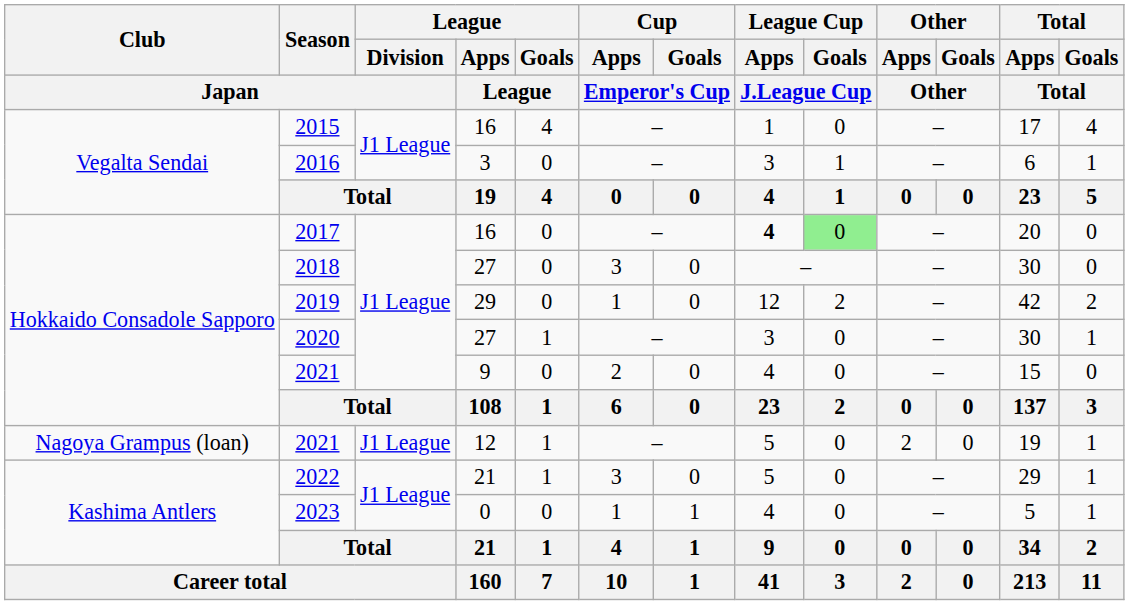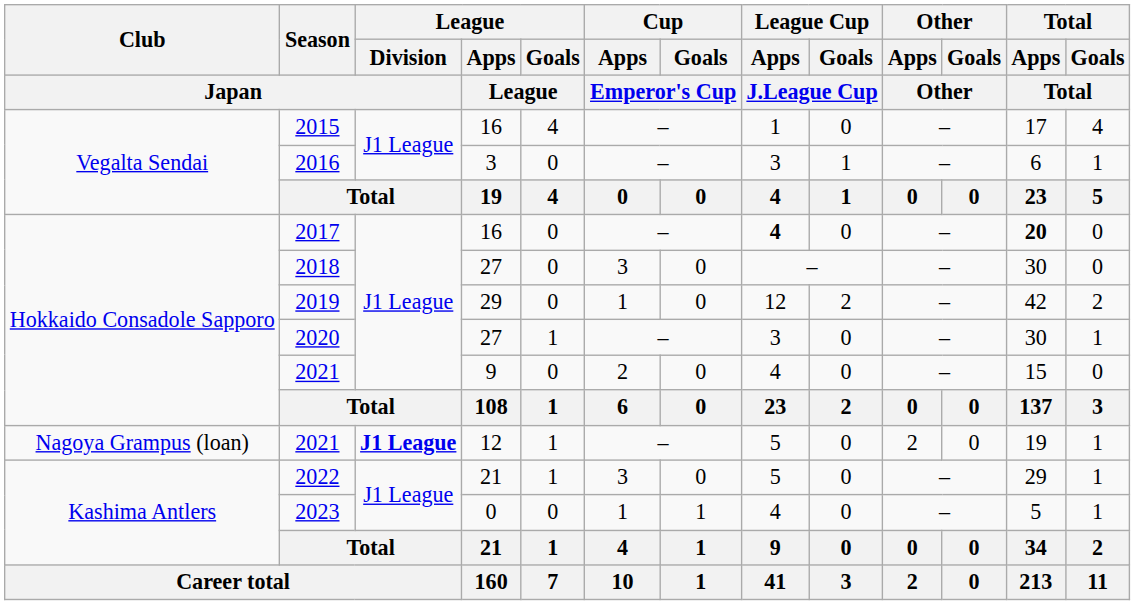(840, 232) lightgreen background -> (846, 232) no background
(1030, 232) normal -> (1036, 232) bold
(405, 442) normal -> (408, 442) bold
